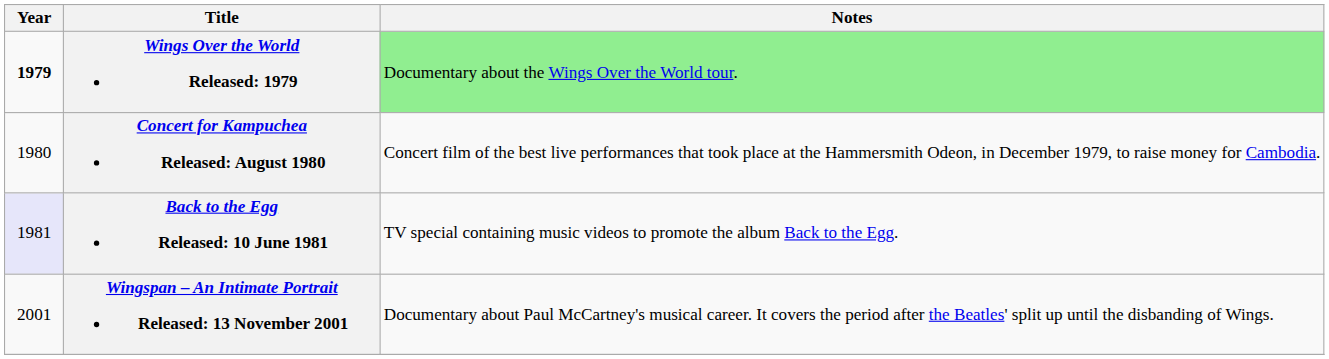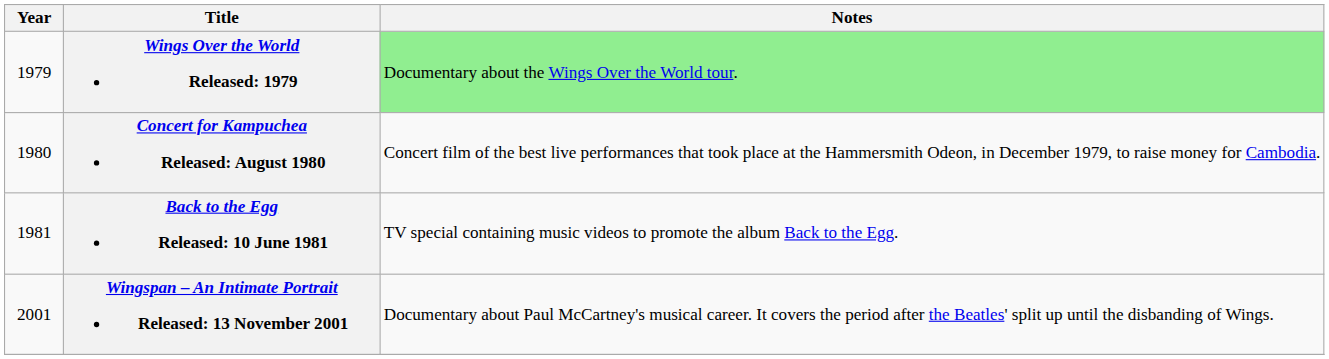(34, 71) bold -> (34, 71) normal
(34, 233) lavender background -> (34, 233) no background
